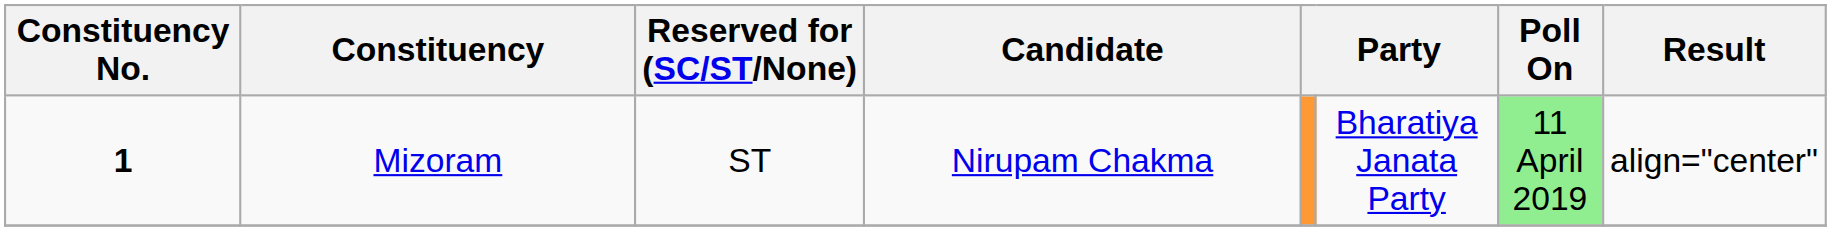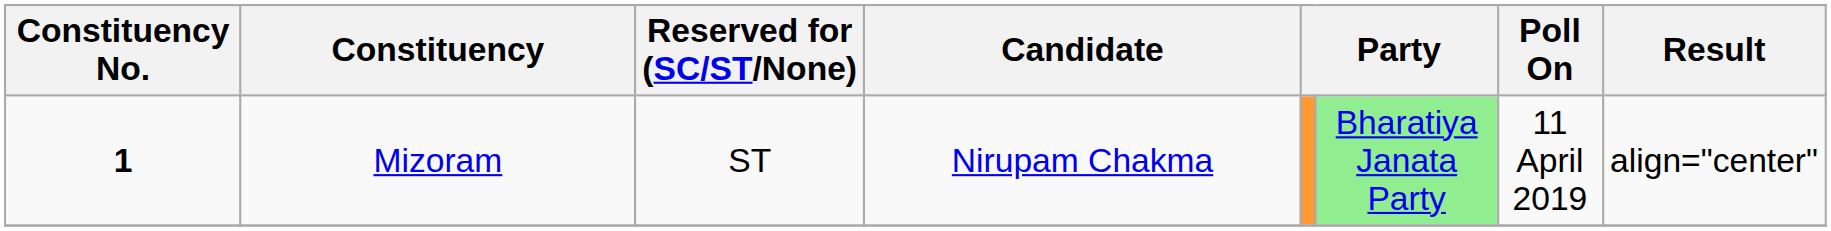(1407, 160) no background -> (1407, 160) lightgreen background
(1550, 160) lightgreen background -> (1550, 160) no background
